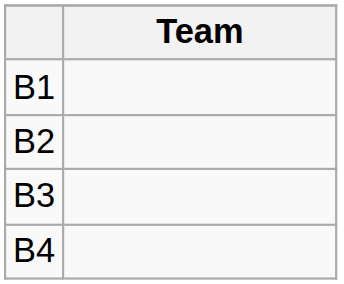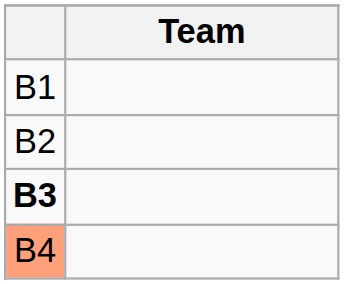(34, 195) normal -> (35, 195) bold
(34, 250) no background -> (35, 250) lightsalmon background
